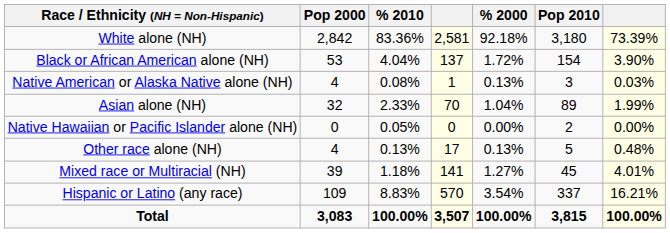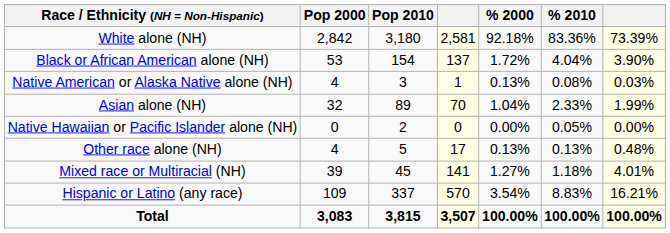columns swapped: (569, 15) <-> (400, 15)
